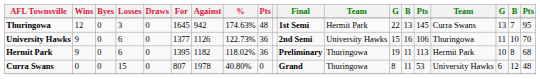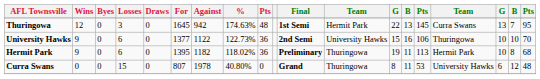(202, 38) 1126 -> (202, 38) 1122
(502, 38) 11 -> (502, 38) 10
